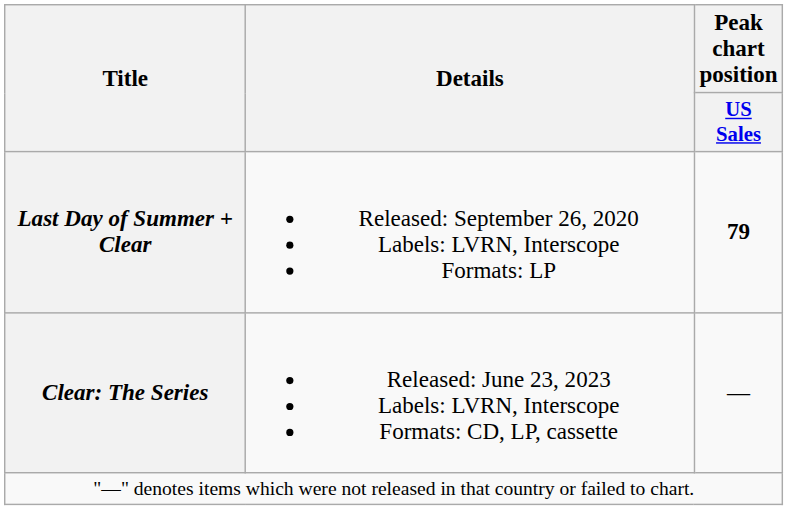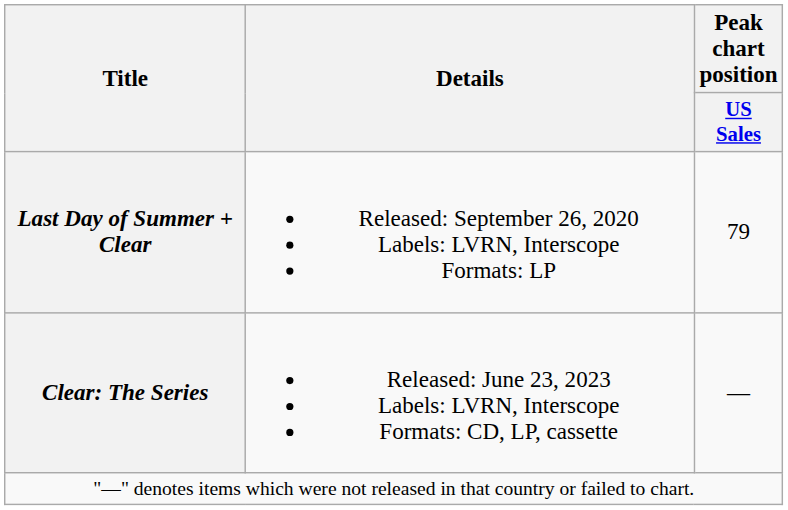(738, 231) bold -> (738, 231) normal
